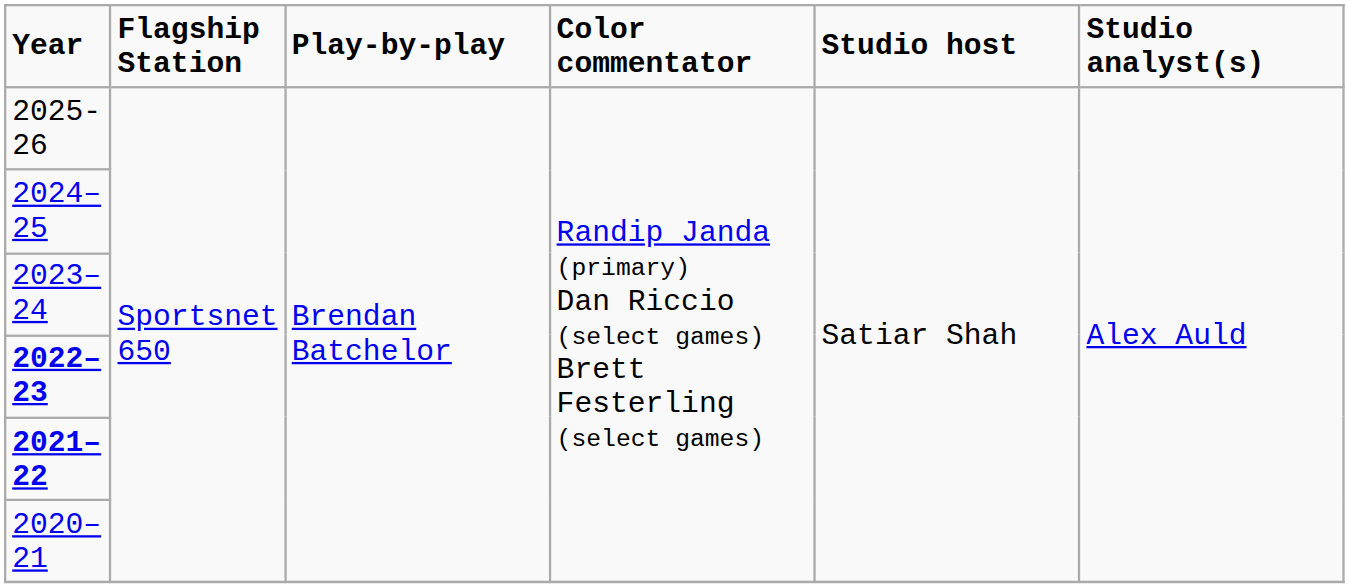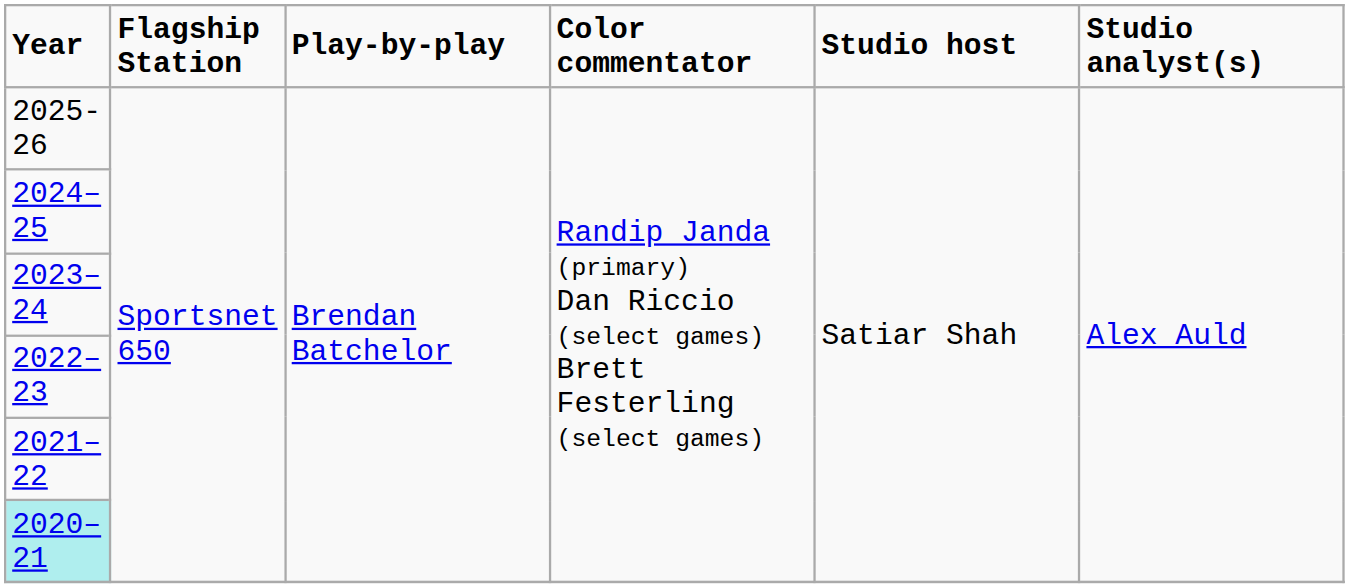(57, 376) bold -> (57, 376) normal
(57, 459) bold -> (57, 459) normal
(57, 541) no background -> (57, 541) paleturquoise background
